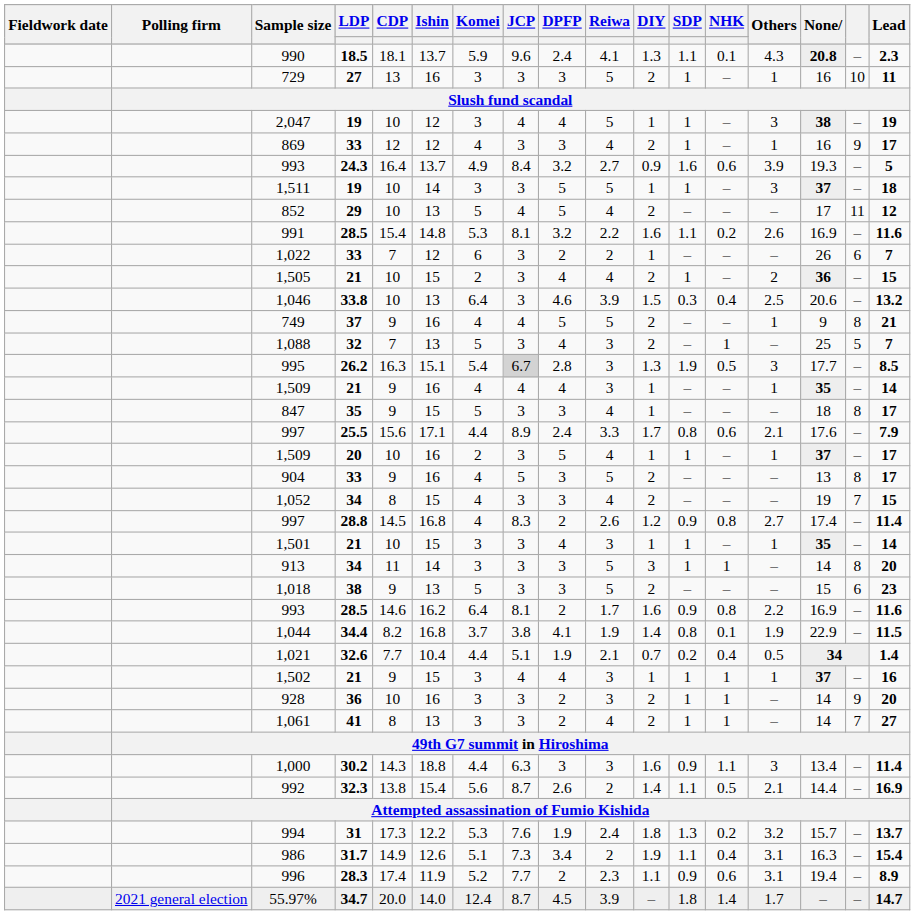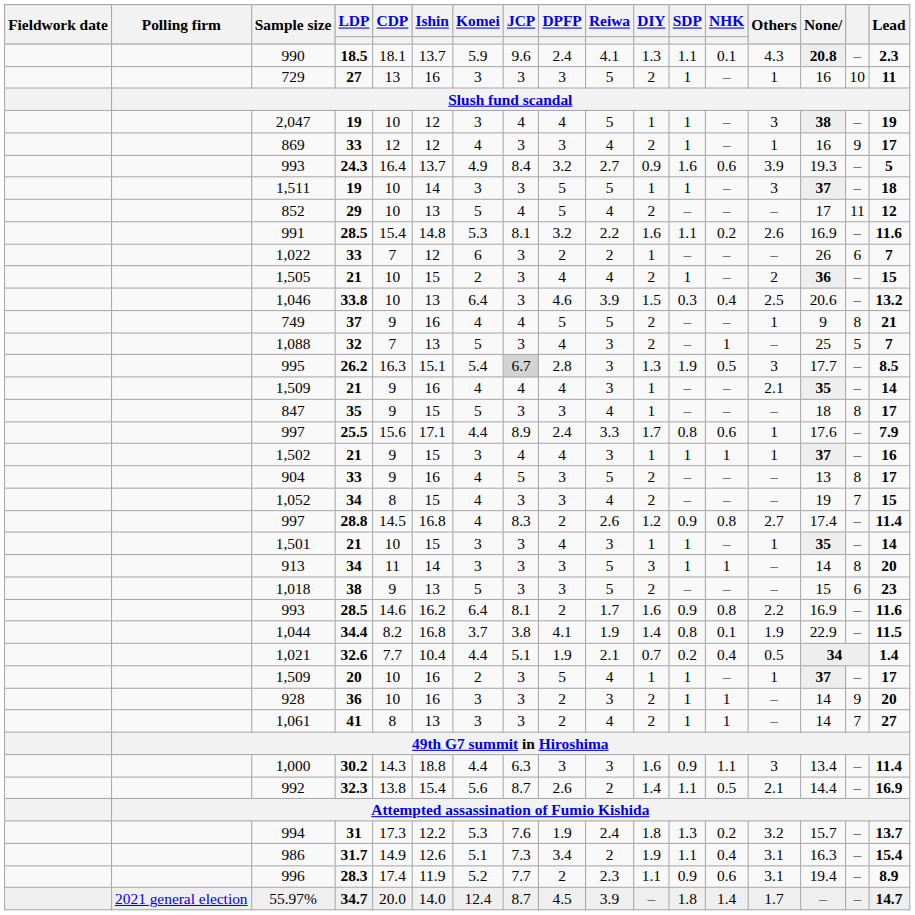(774, 388) 1 -> (774, 388) 2.1
(774, 433) 2.1 -> (774, 433) 1
rows swapped: (293, 455) <-> (293, 677)
